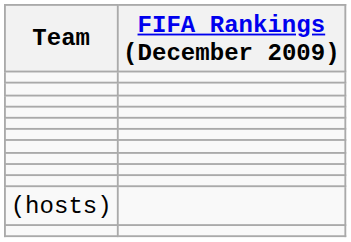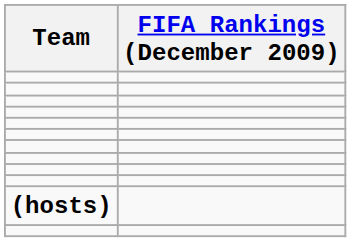(61, 206) normal -> (61, 206) bold
